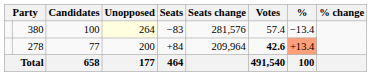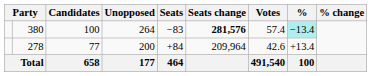(147, 29) lightyellow background -> (147, 29) no background
(229, 29) normal -> (229, 29) bold
(302, 29) no background -> (302, 29) paleturquoise background
(276, 46) bold -> (276, 46) normal
(302, 46) lightsalmon background -> (302, 46) no background
